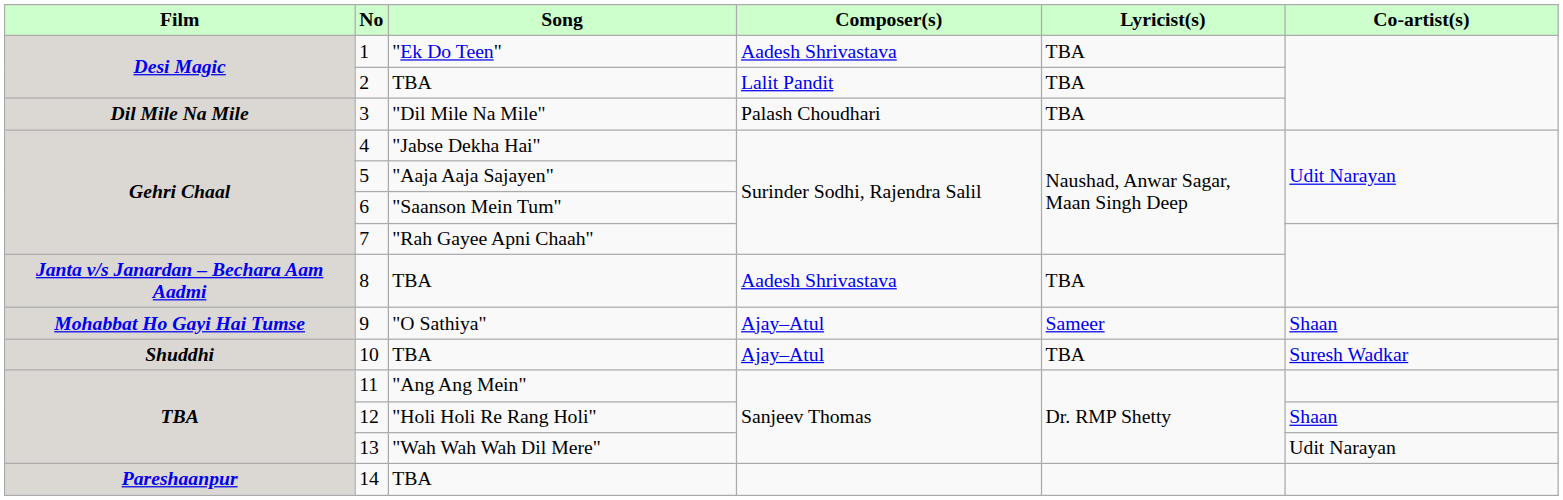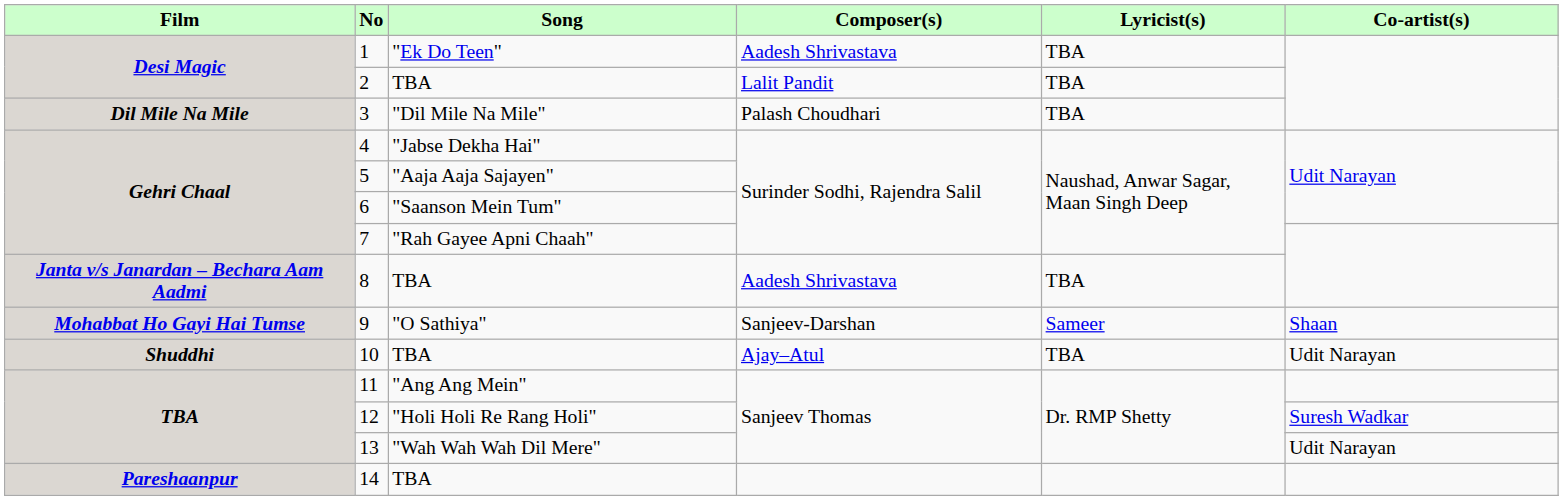(783, 323) Ajay–Atul -> (808, 323) Sanjeev-Darshan
(1349, 354) Suresh Wadkar -> (1343, 354) Udit Narayan
(1313, 416) Shaan -> (1349, 416) Suresh Wadkar
